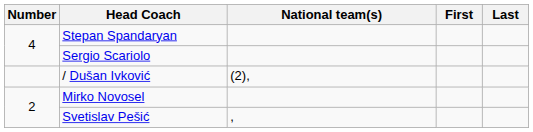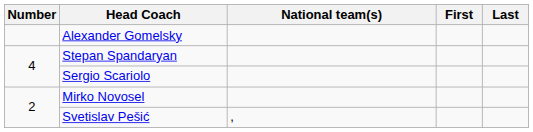+ row: (122, 35)
- row: (106, 76)
